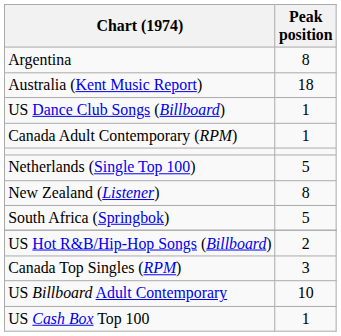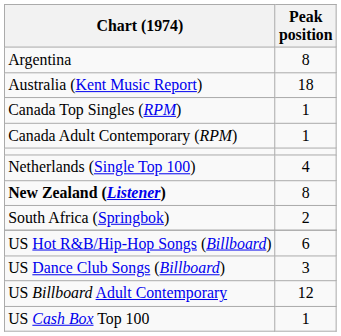(117, 110) US Dance Club Songs (Billboard) -> (95, 110) Canada Top Singles (RPM)
(306, 167) 5 -> (306, 167) 4
(84, 192) normal -> (87, 192) bold
(306, 218) 5 -> (306, 218) 2
(306, 243) 2 -> (306, 243) 6
(95, 268) Canada Top Singles (RPM) -> (117, 268) US Dance Club Songs (Billboard)
(306, 293) 10 -> (306, 293) 12
